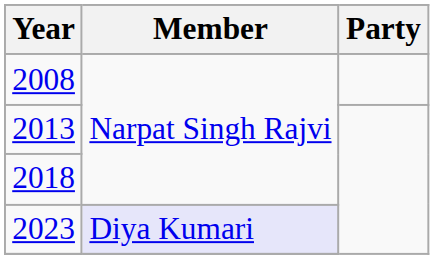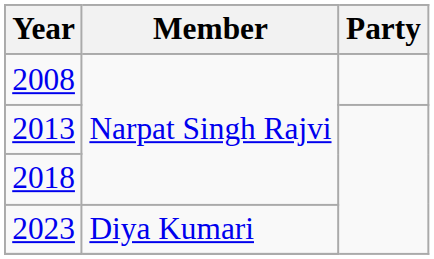(172, 228) lavender background -> (172, 228) no background
